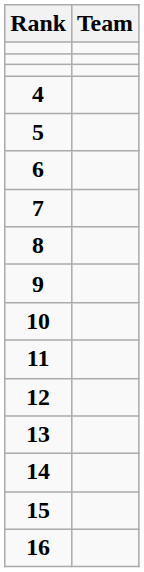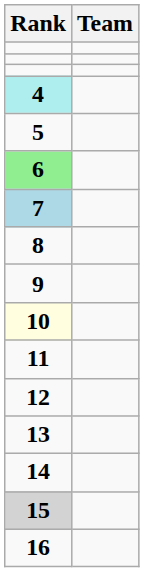(38, 94) no background -> (38, 94) paleturquoise background
(38, 169) no background -> (38, 169) lightgreen background
(38, 207) no background -> (38, 207) lightblue background
(38, 321) no background -> (38, 321) lightyellow background
(38, 510) no background -> (38, 510) lightgrey background
